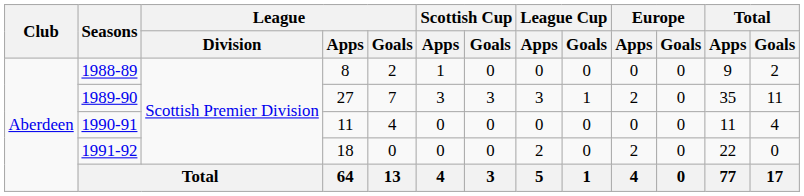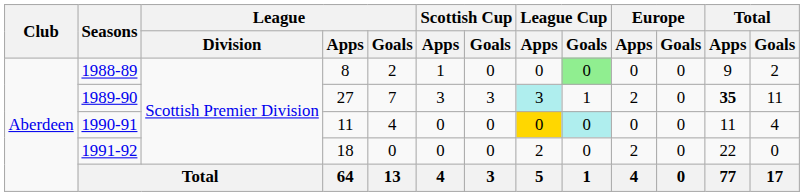(587, 71) no background -> (587, 71) lightgreen background
(539, 97) no background -> (539, 97) paleturquoise background
(728, 97) normal -> (728, 97) bold
(539, 124) no background -> (539, 124) gold background
(587, 124) no background -> (587, 124) paleturquoise background
